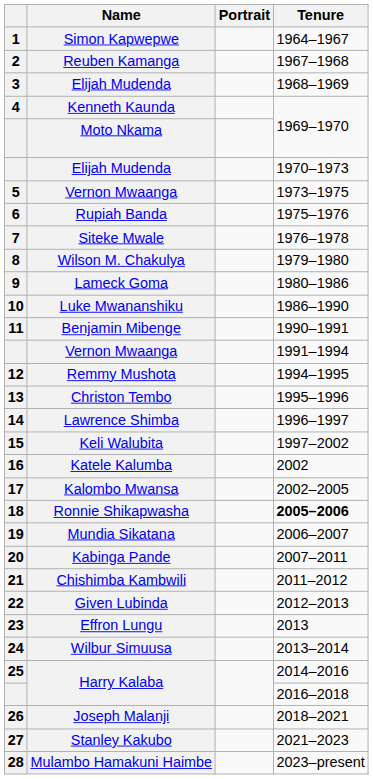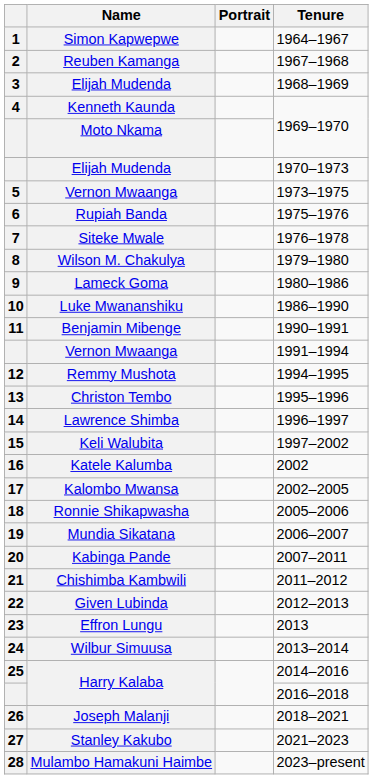(313, 511) bold -> (313, 511) normal
